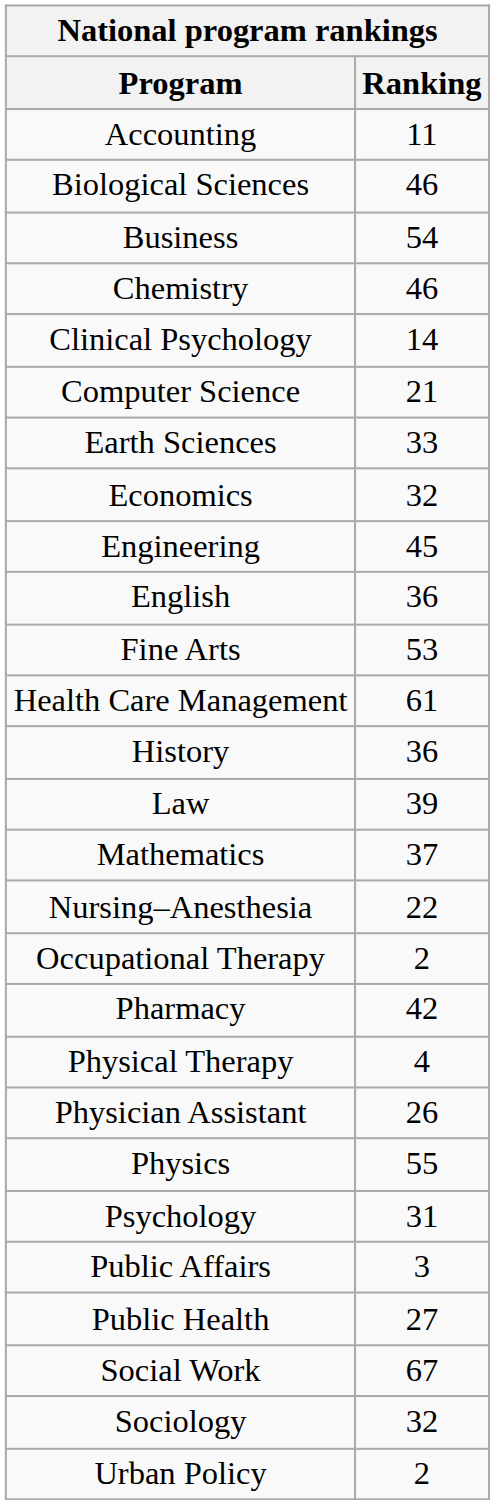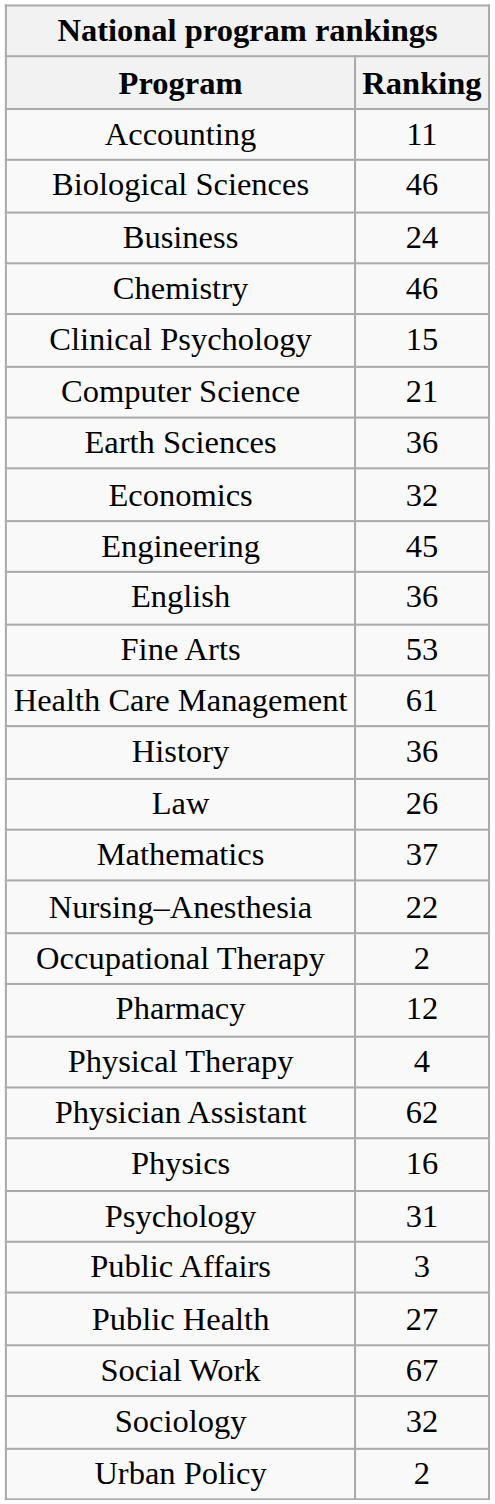(422, 236) 54 -> (422, 236) 24
(422, 339) 14 -> (422, 339) 15
(422, 442) 33 -> (422, 442) 36
(422, 803) 39 -> (422, 803) 26
(422, 1009) 42 -> (422, 1009) 12
(422, 1112) 26 -> (422, 1112) 62
(422, 1163) 55 -> (422, 1163) 16
